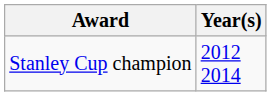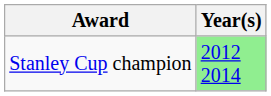(221, 63) no background -> (221, 63) lightgreen background
